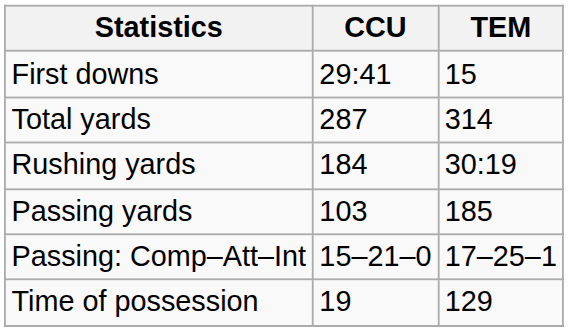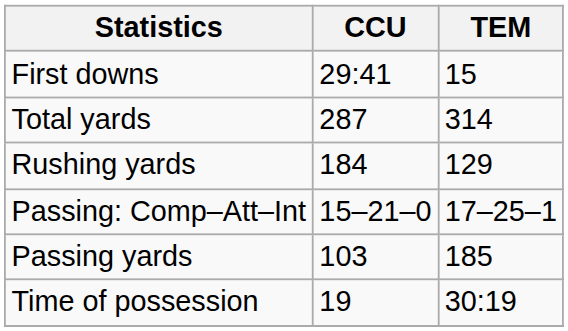(481, 165) 30:19 -> (469, 165) 129
rows swapped: (102, 210) <-> (159, 256)
(469, 302) 129 -> (481, 302) 30:19
